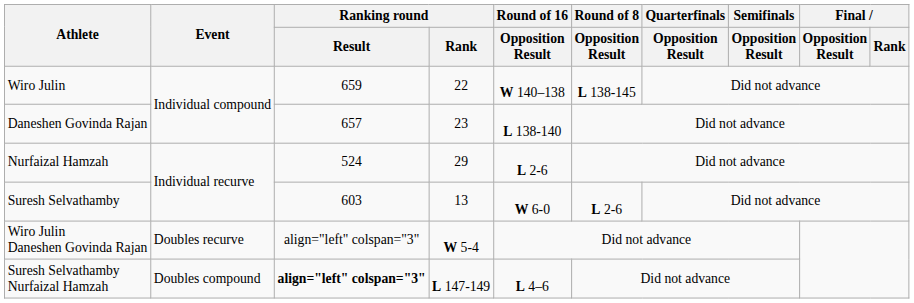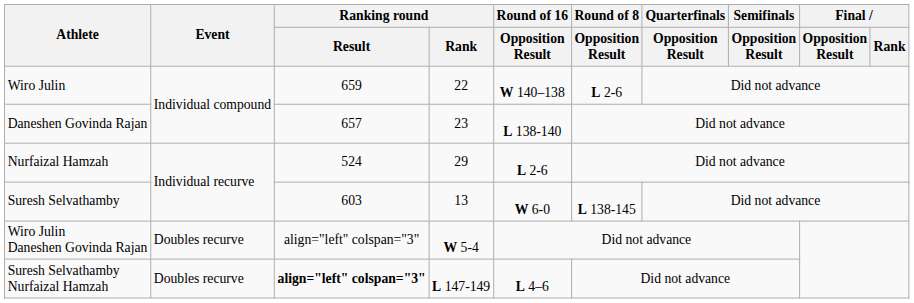(607, 93) L 138-145 -> (607, 93) L 2-6
(607, 209) L 2-6 -> (607, 209) L 138-145
(207, 279) Doubles compound -> (199, 279) Doubles recurve
